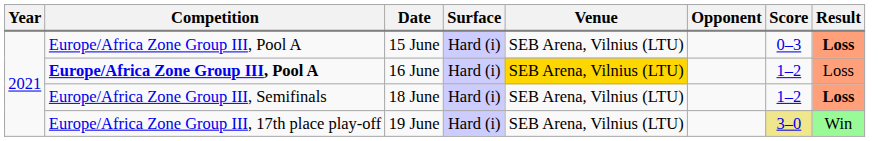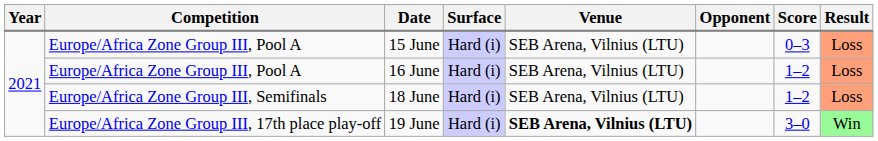(838, 44) bold -> (847, 44) normal
(184, 70) bold -> (175, 70) normal
(596, 70) gold background -> (596, 70) no background
(838, 97) bold -> (847, 97) normal
(596, 123) normal -> (600, 123) bold
(789, 123) khaki background -> (797, 123) no background
